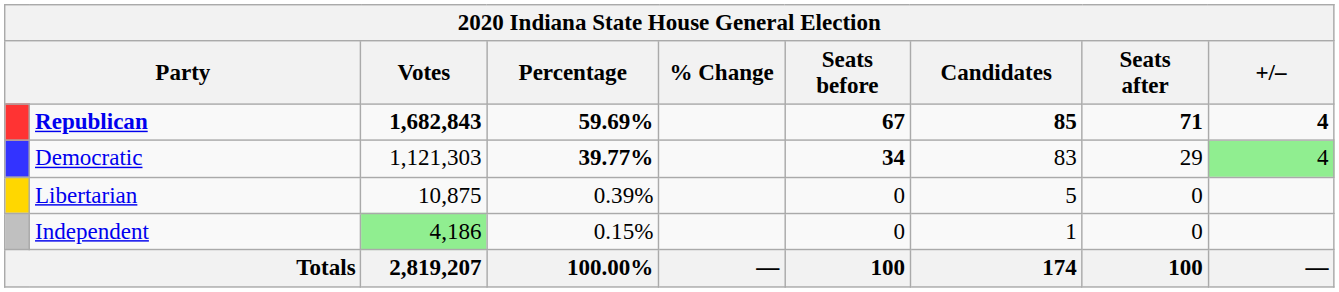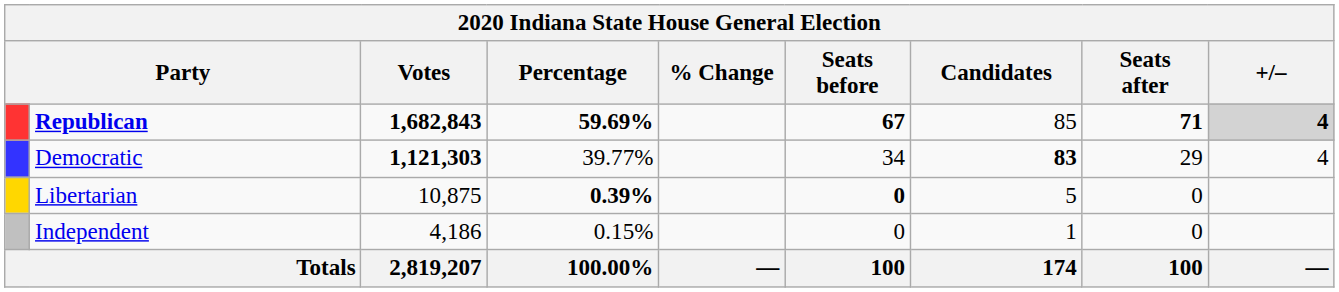(1065, 121) bold -> (1065, 121) normal
(1323, 121) no background -> (1323, 121) lightgrey background
(435, 158) normal -> (435, 158) bold
(616, 158) bold -> (618, 158) normal
(893, 158) bold -> (893, 158) normal
(1065, 158) normal -> (1065, 158) bold
(1323, 158) lightgreen background -> (1323, 158) no background
(624, 194) normal -> (622, 194) bold
(899, 194) normal -> (899, 194) bold
(456, 231) lightgreen background -> (456, 231) no background
